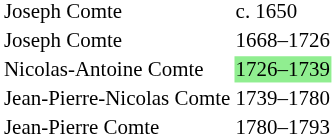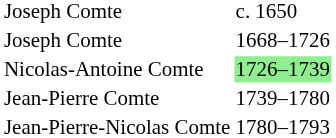(117, 98) Jean-Pierre-Nicolas Comte -> (82, 98) Jean-Pierre Comte
(82, 126) Jean-Pierre Comte -> (117, 126) Jean-Pierre-Nicolas Comte
